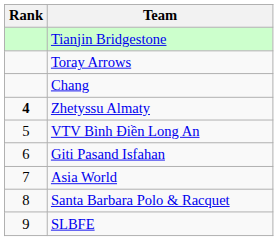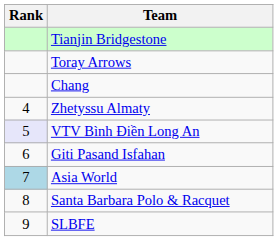(26, 108) bold -> (26, 108) normal
(26, 131) no background -> (26, 131) lavender background
(26, 177) no background -> (26, 177) lightblue background
